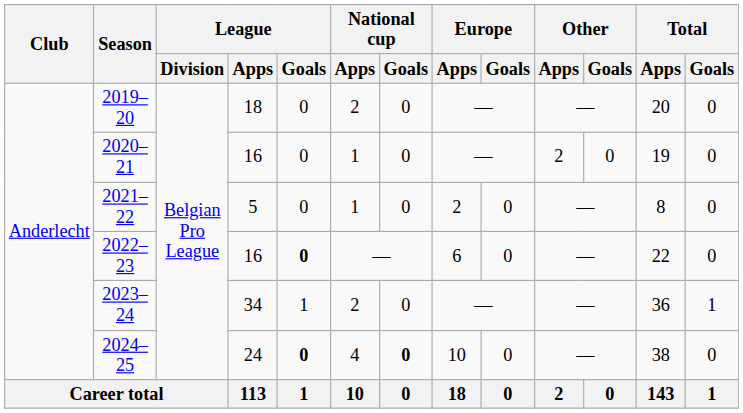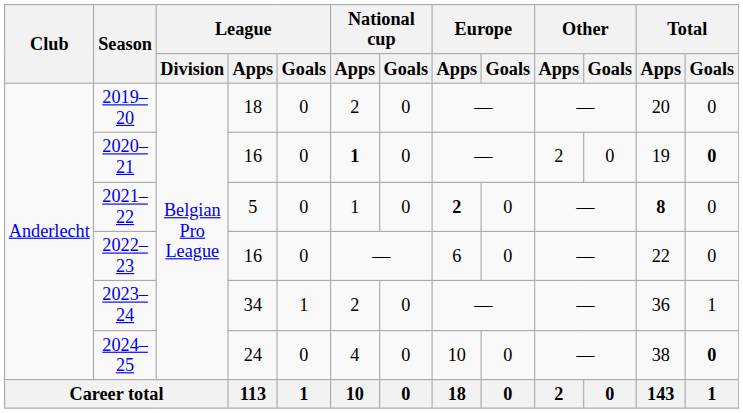(355, 157) normal -> (355, 157) bold
(712, 157) normal -> (712, 157) bold
(457, 206) normal -> (457, 206) bold
(661, 206) normal -> (661, 206) bold
(304, 255) bold -> (304, 255) normal
(304, 354) bold -> (304, 354) normal
(406, 354) bold -> (406, 354) normal
(712, 354) normal -> (712, 354) bold
